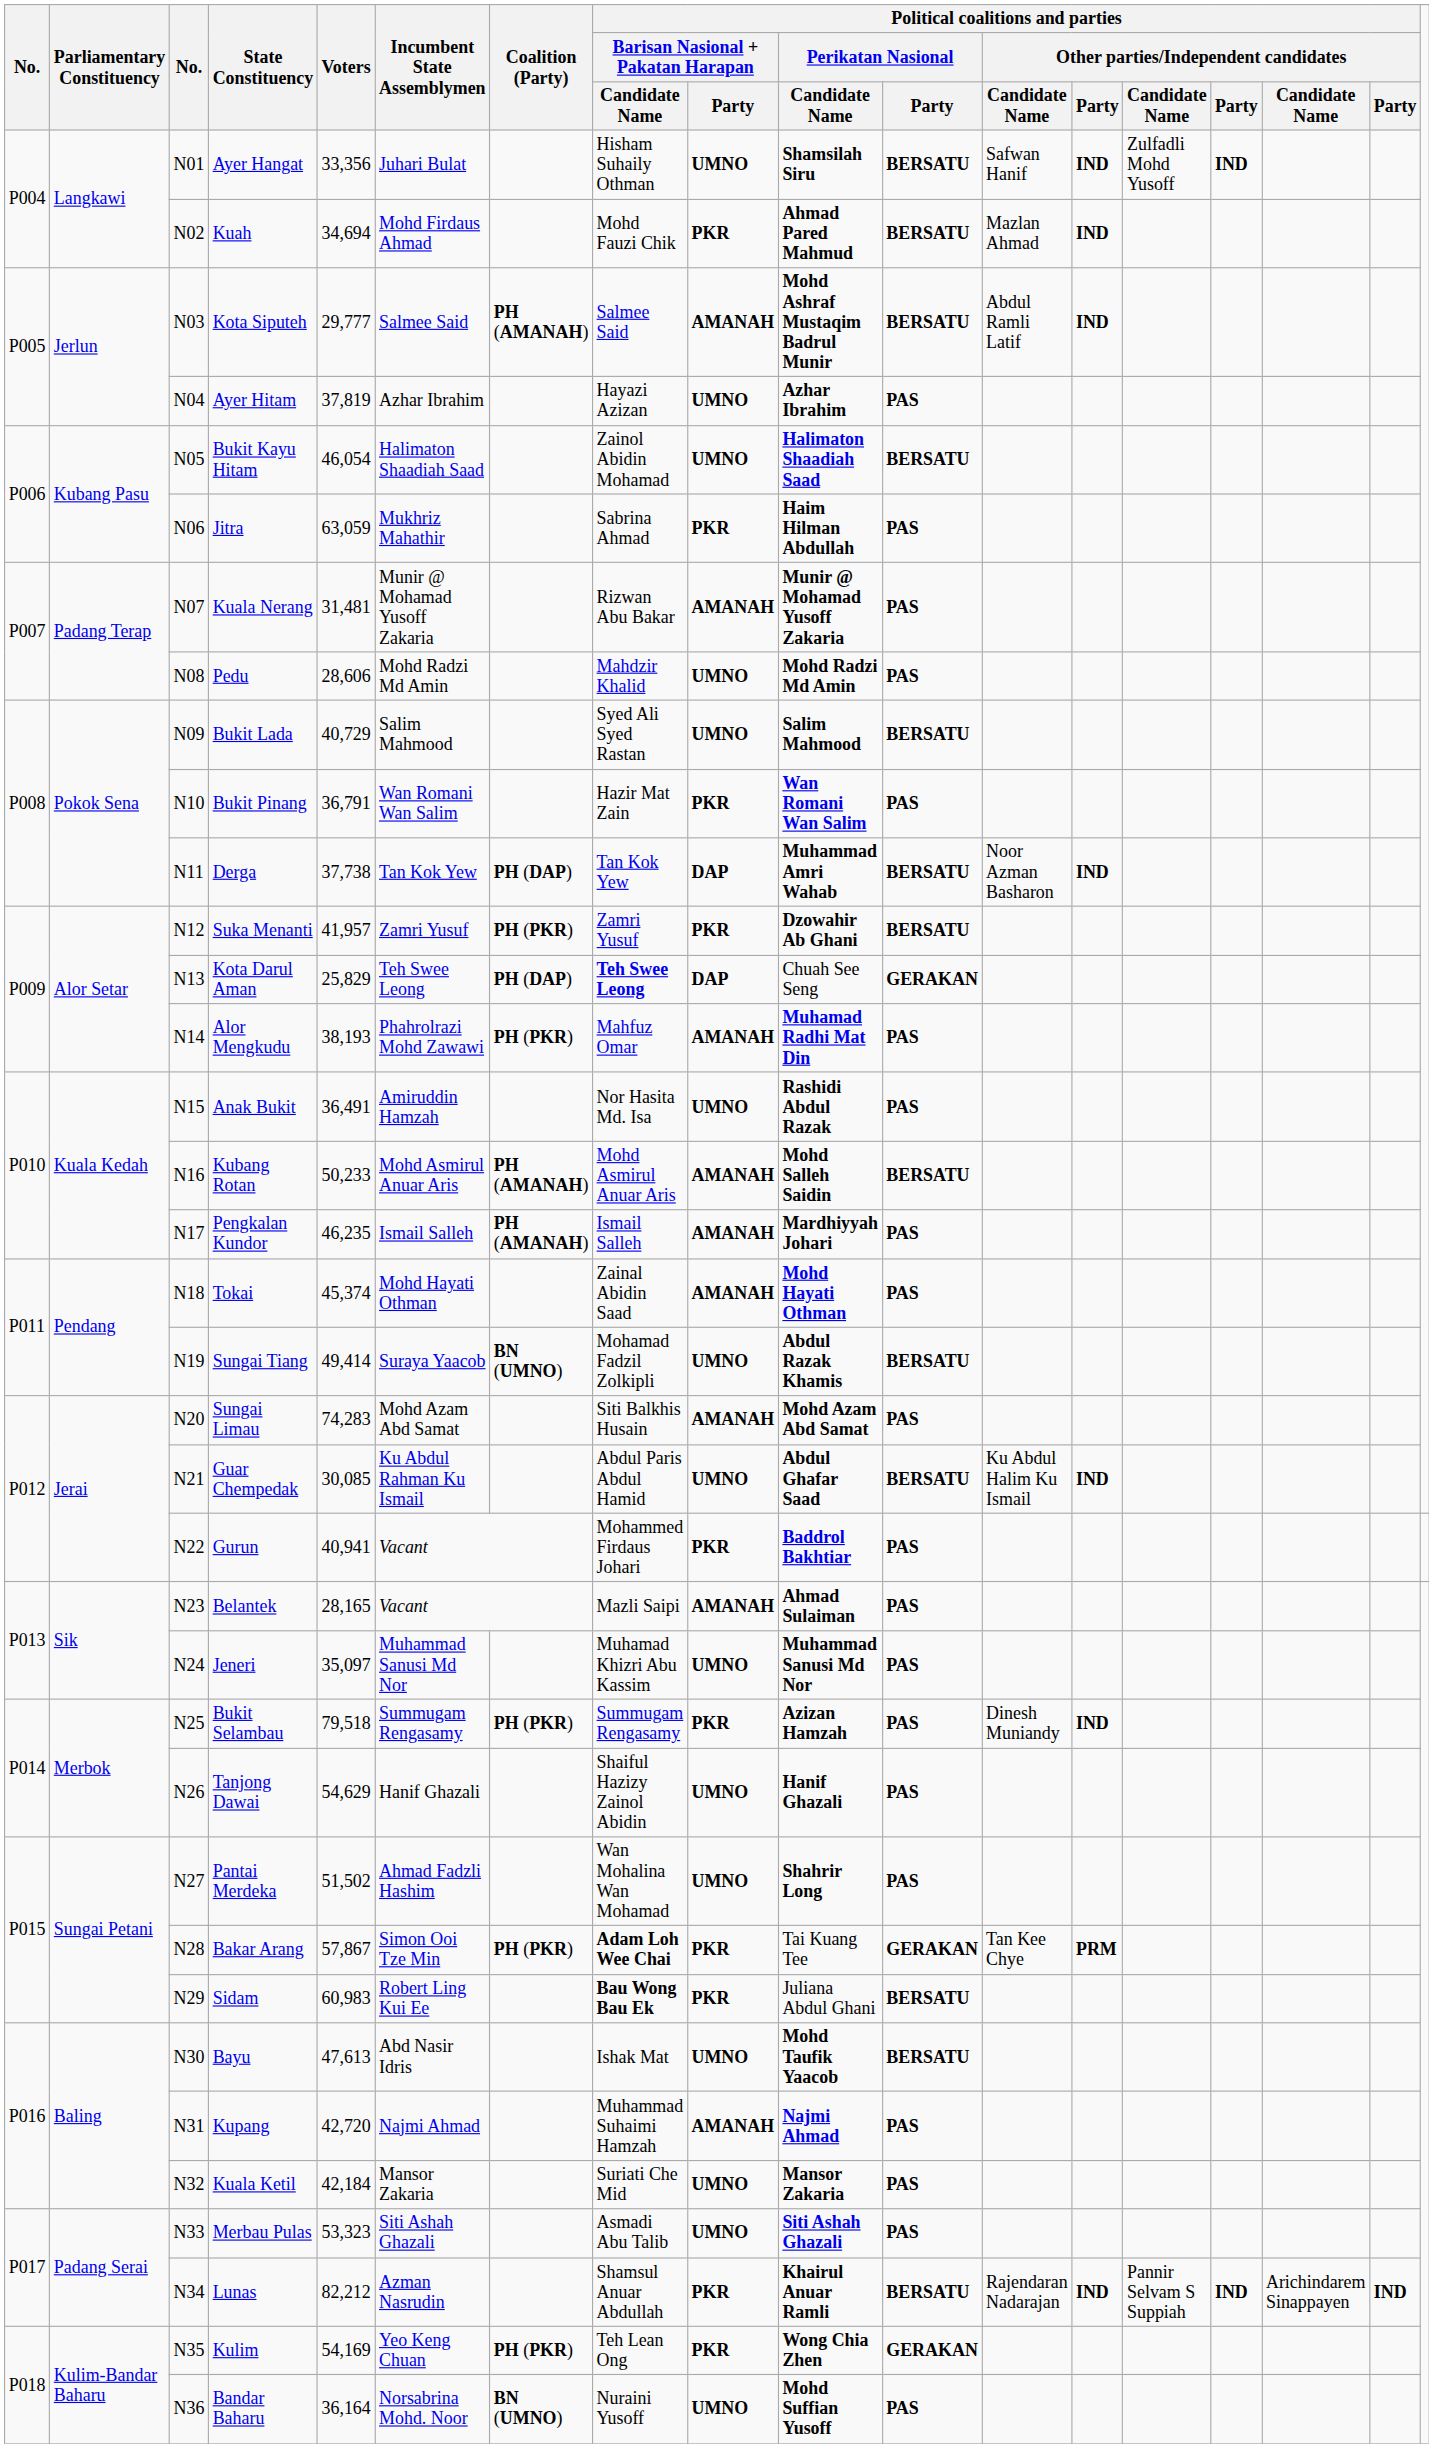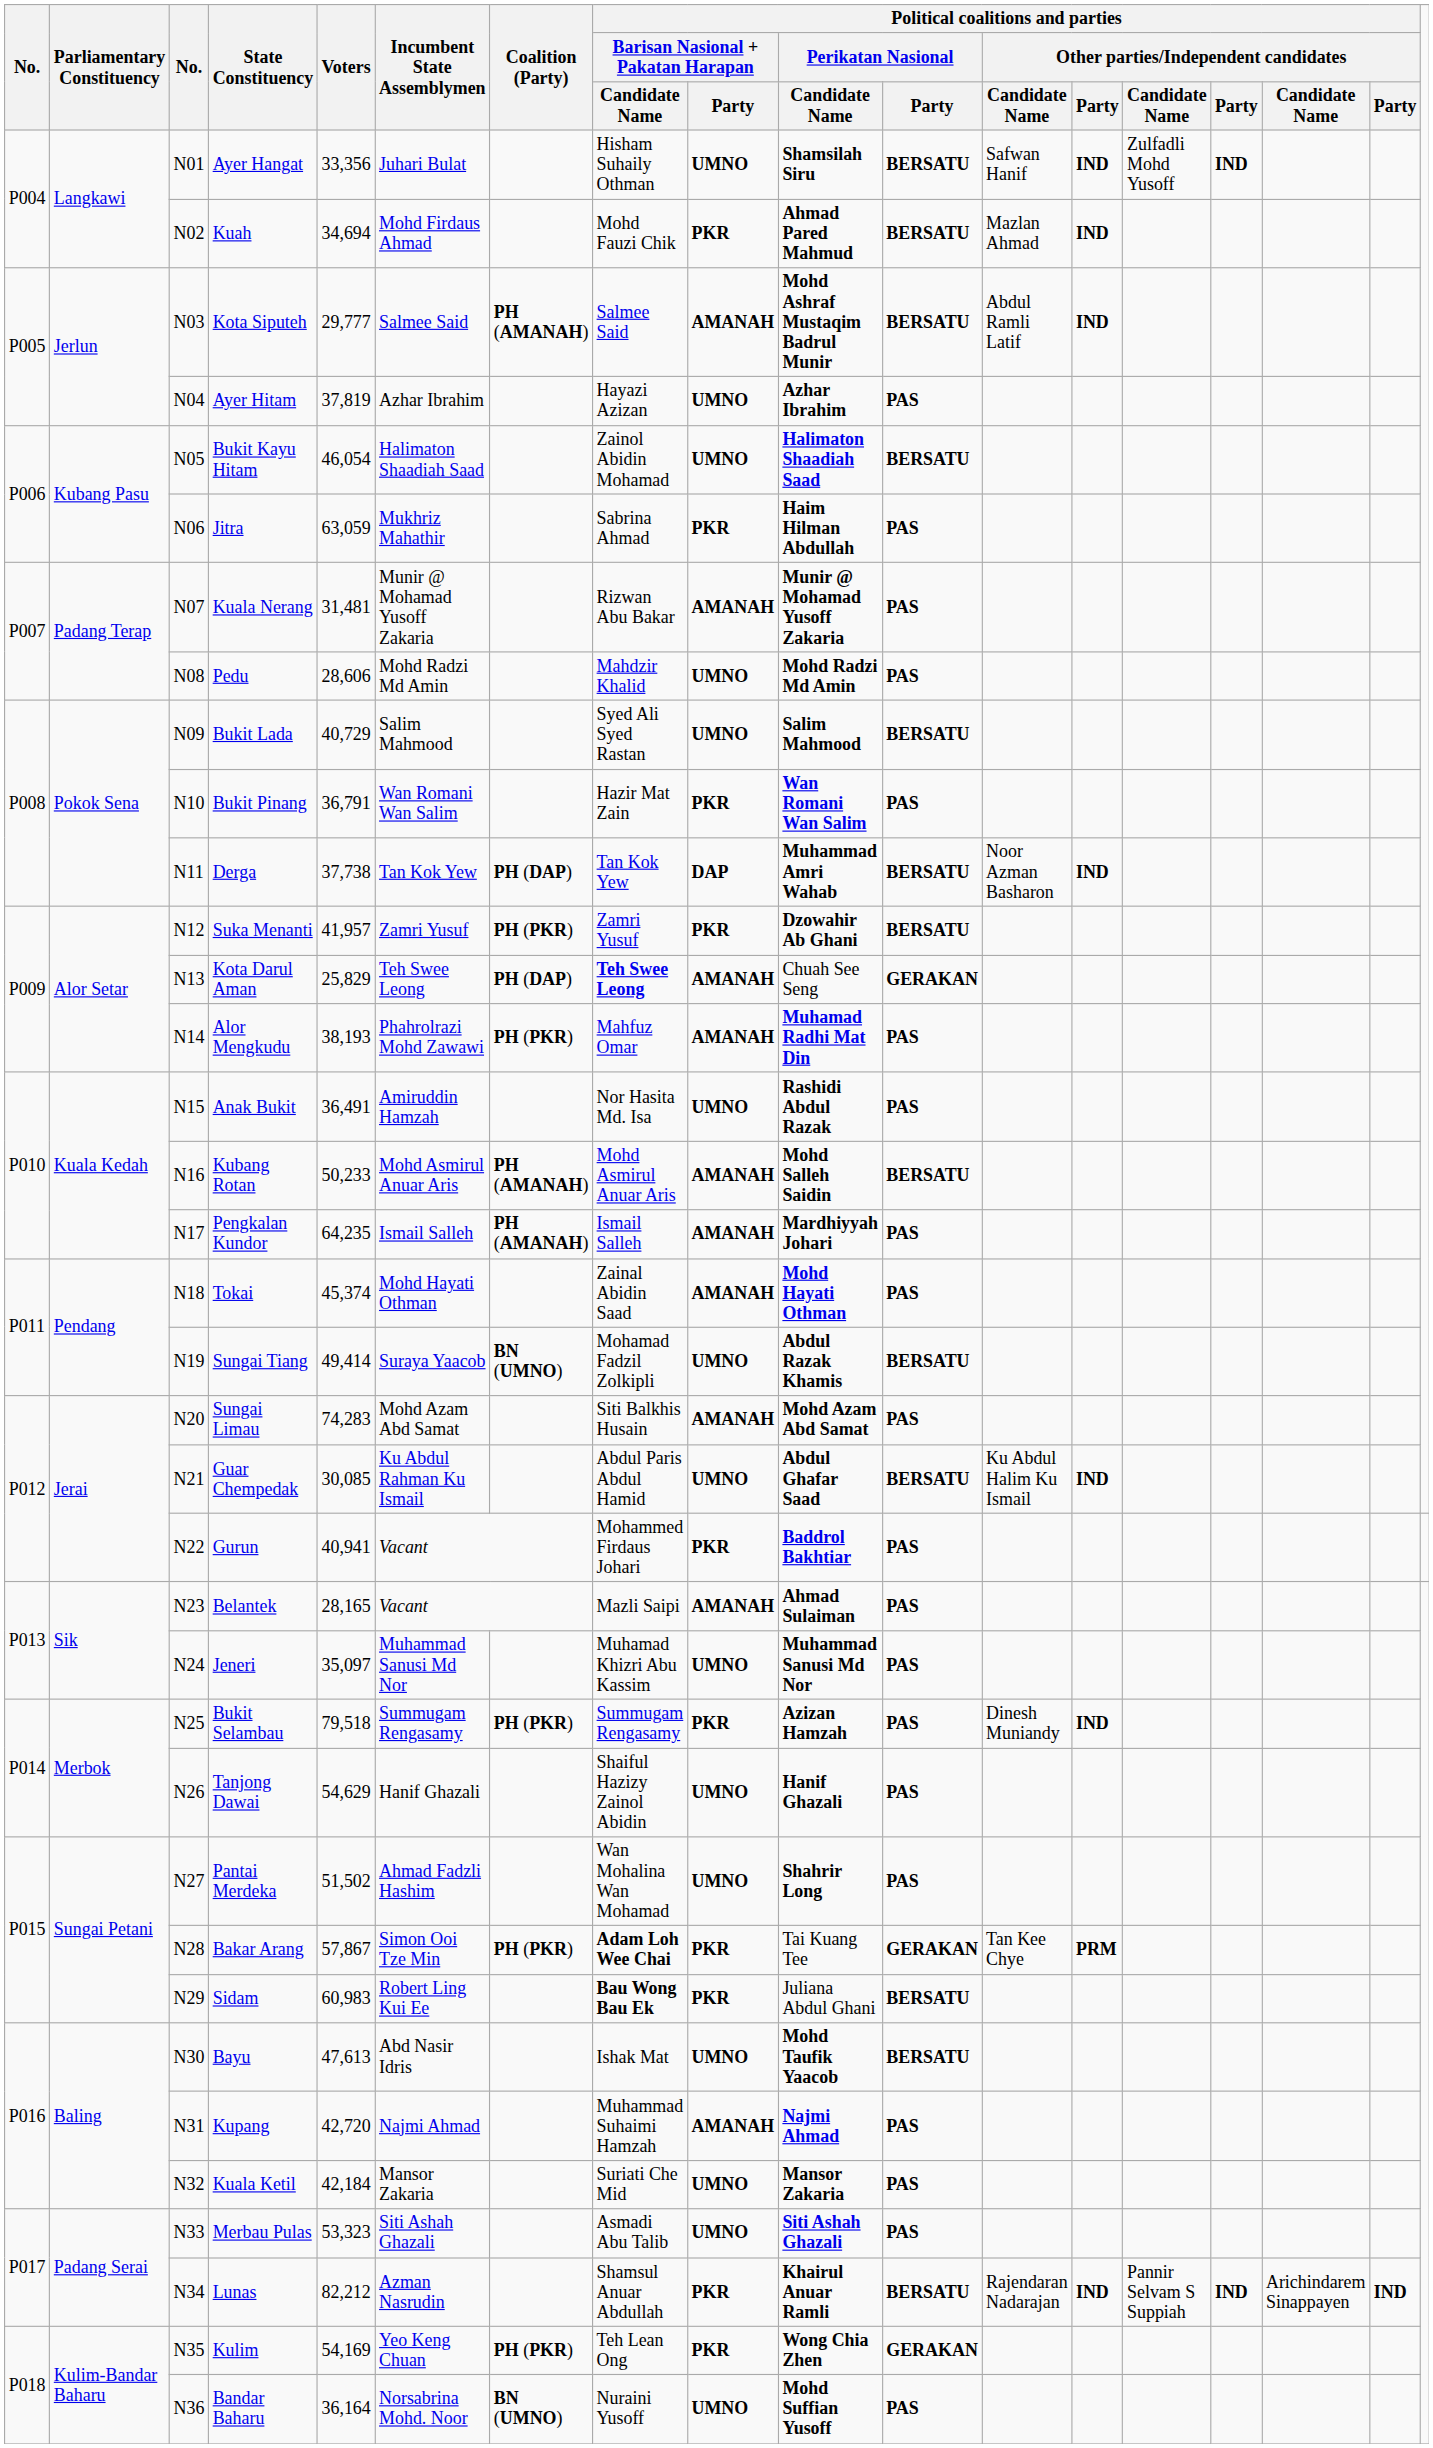(710, 979) DAP -> (733, 979) AMANAH
(346, 1234) 46,235 -> (346, 1234) 64,235
